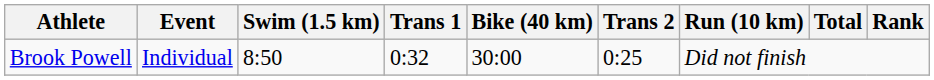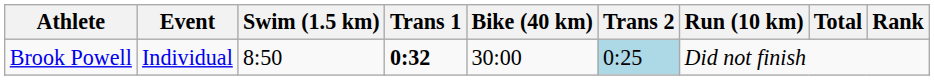(410, 57) normal -> (410, 57) bold
(623, 57) no background -> (623, 57) lightblue background
